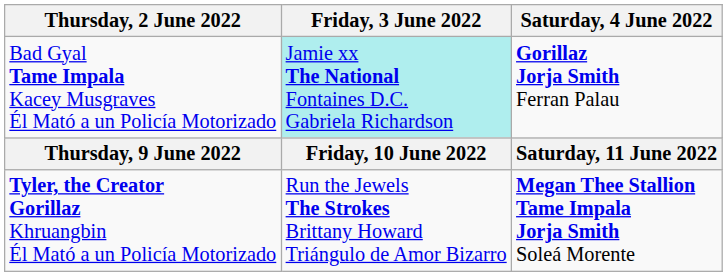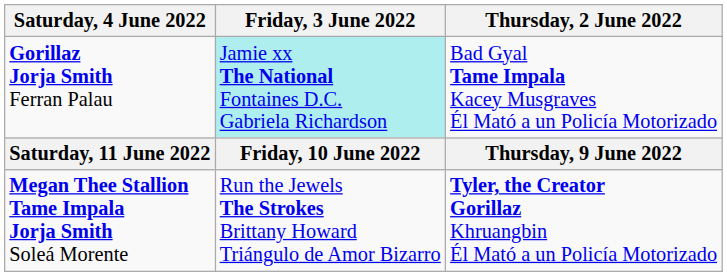columns swapped: (143, 20) <-> (617, 20)
